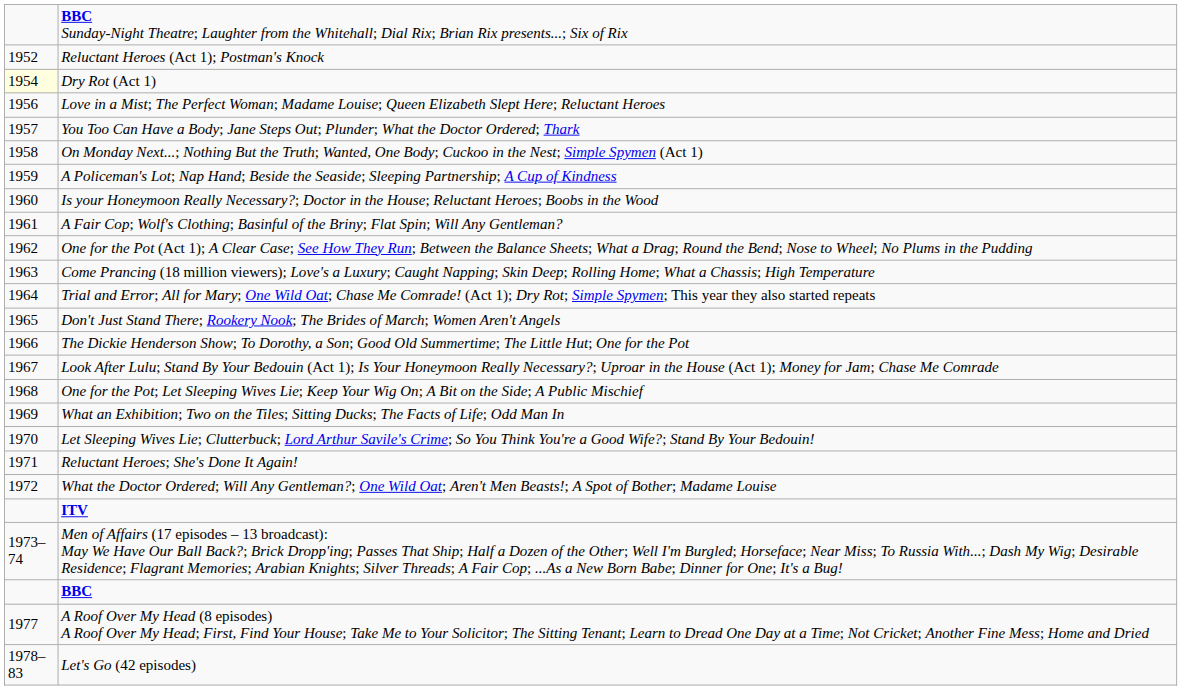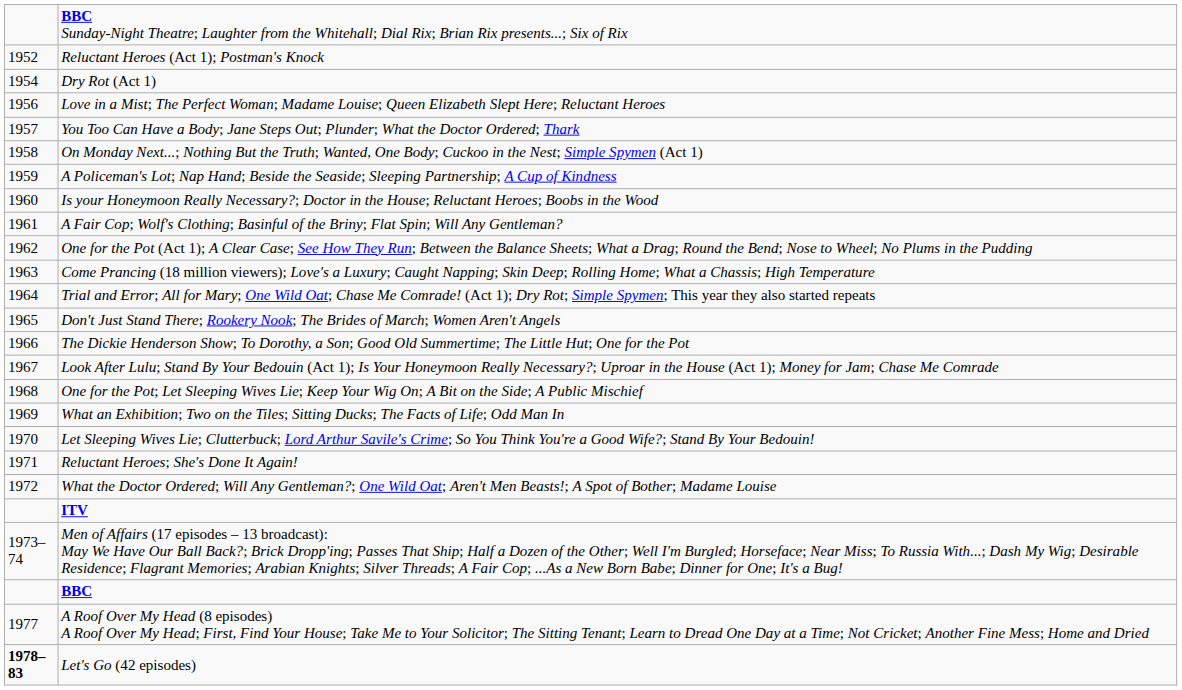(23, 81) lightyellow background -> (23, 81) no background
(27, 665) normal -> (27, 665) bold
